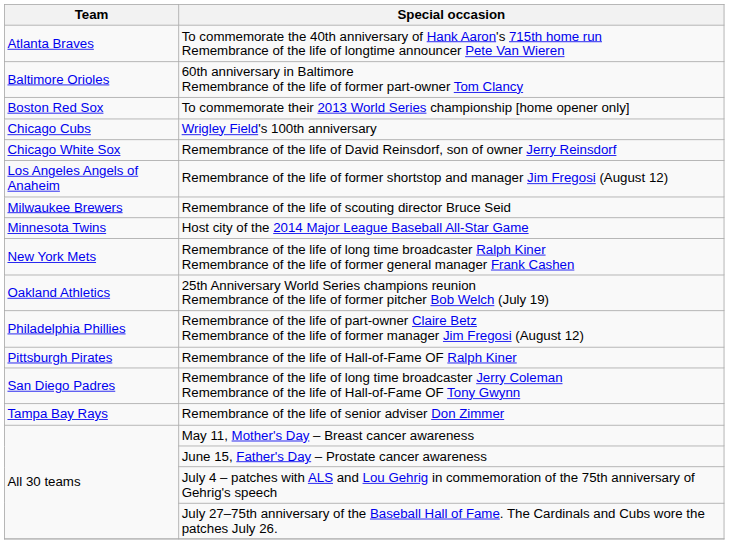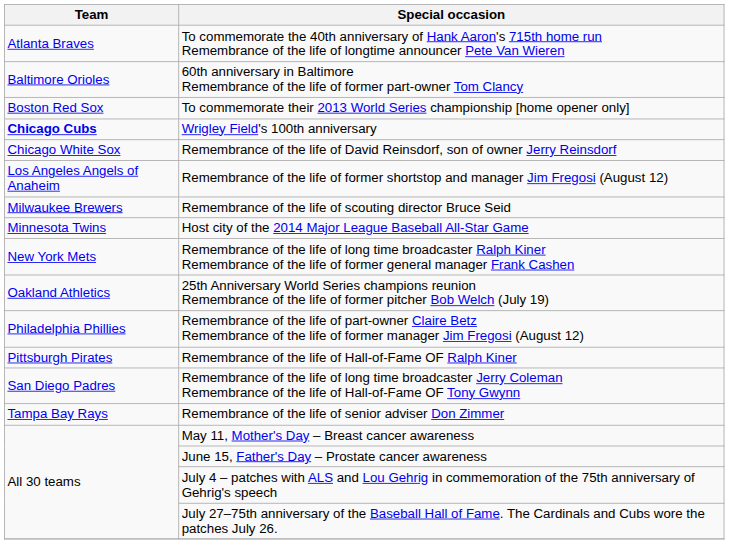(49, 129) normal -> (52, 129) bold
